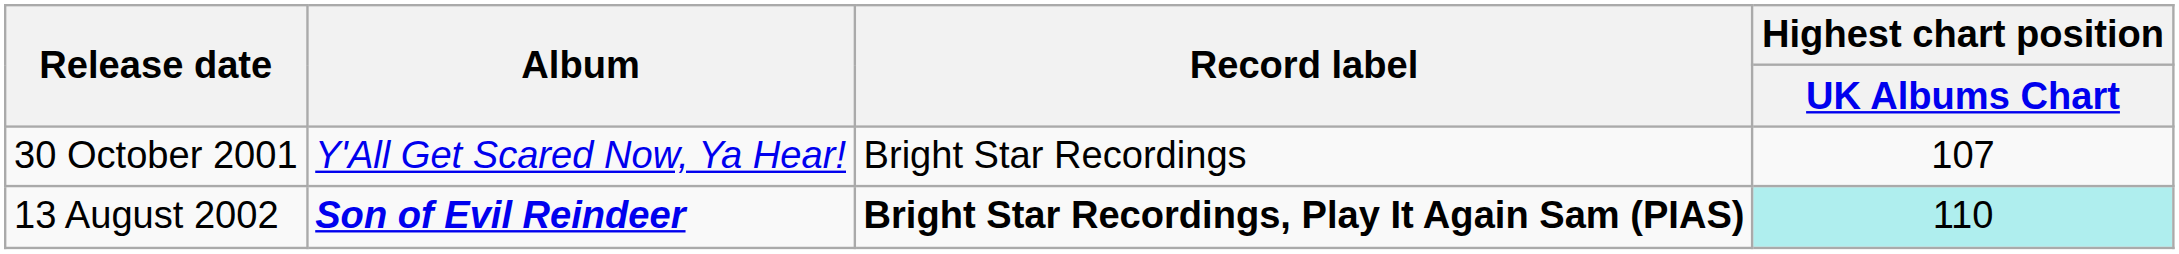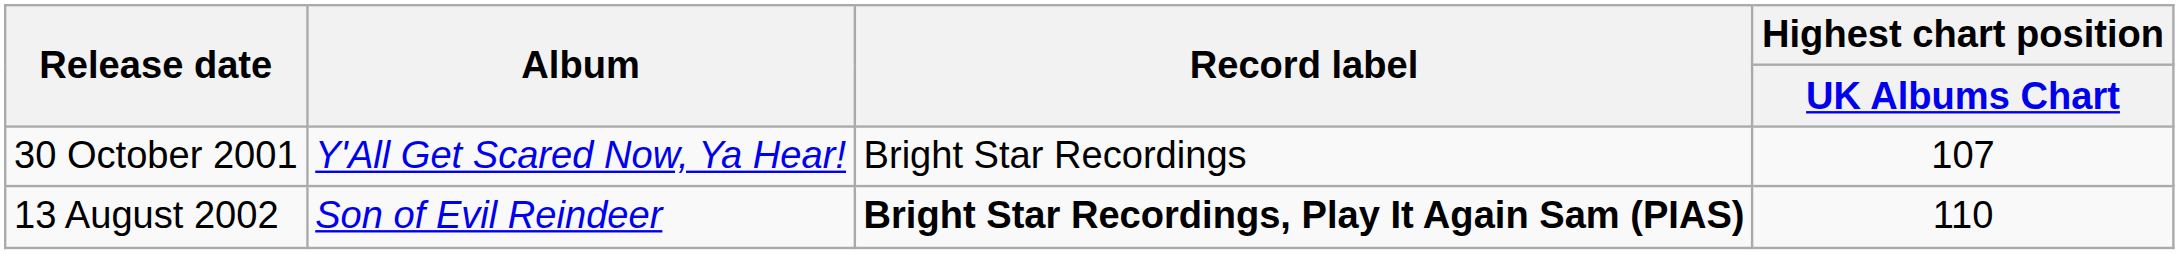(500, 215) bold -> (489, 215) normal
(1963, 215) paleturquoise background -> (1963, 215) no background
